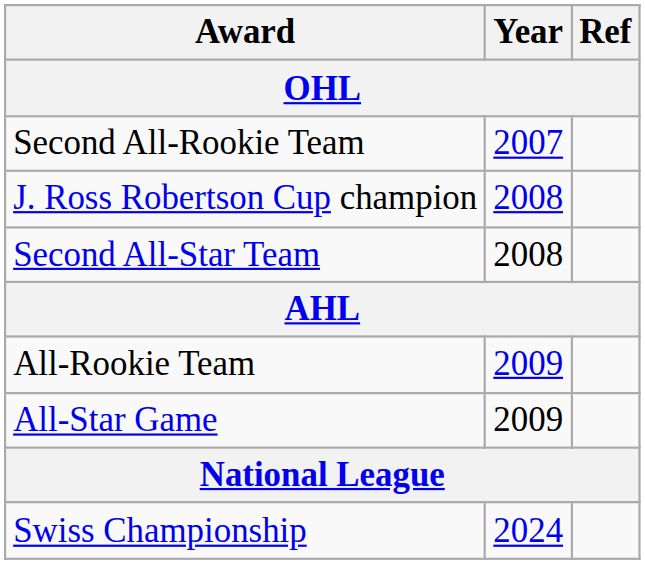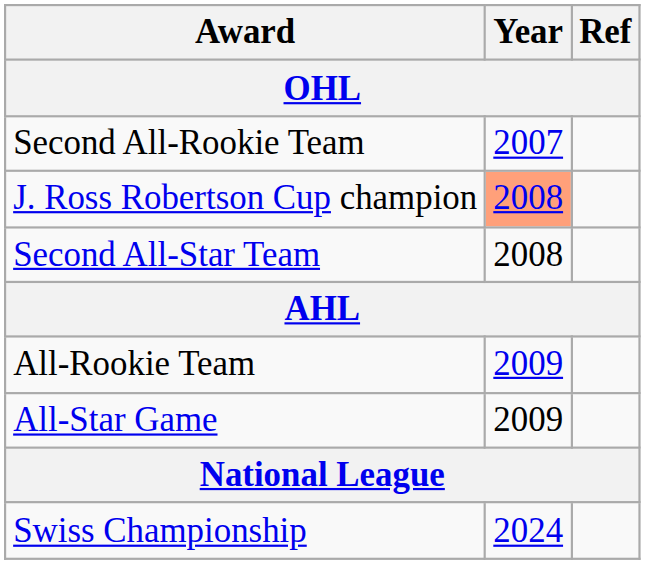(528, 198) no background -> (528, 198) lightsalmon background
